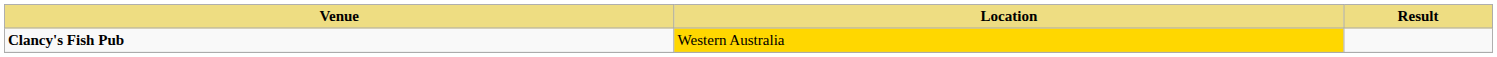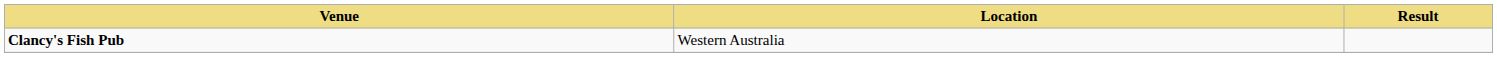(731, 40) gold background -> (731, 40) no background
